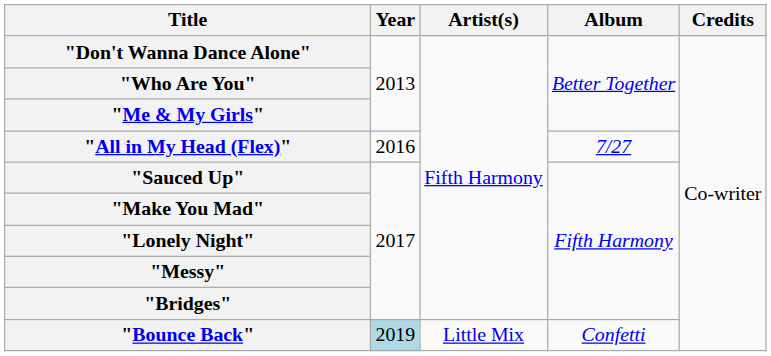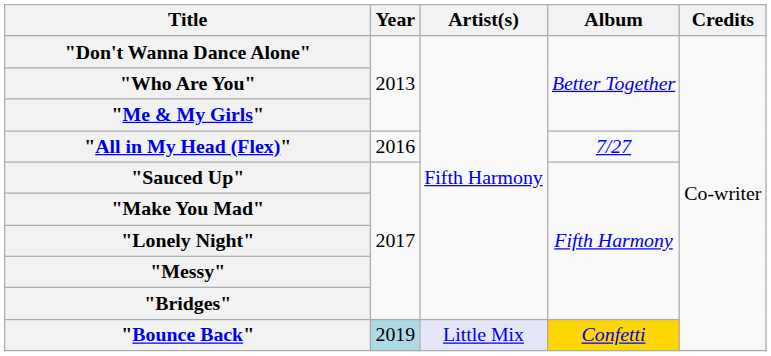(484, 334) no background -> (484, 334) lavender background
(614, 334) no background -> (614, 334) gold background
